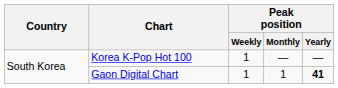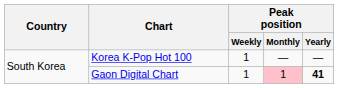(283, 74) no background -> (283, 74) pink background
